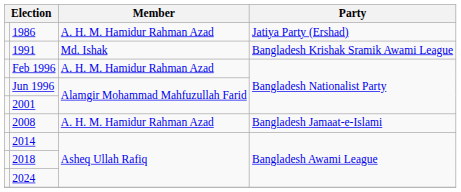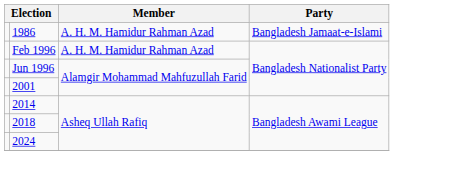(300, 31) Jatiya Party (Ershad) -> (317, 31) Bangladesh Jamaat-e-Islami
- row: (24, 50)
- row: (24, 123)
